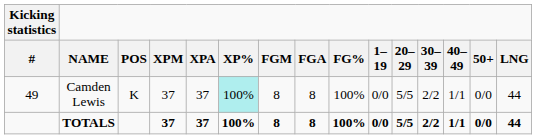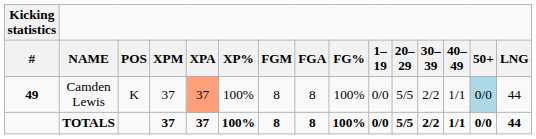(32, 94) normal -> (32, 94) bold
(203, 94) no background -> (203, 94) lightsalmon background
(238, 94) paleturquoise background -> (238, 94) no background
(483, 94) no background -> (483, 94) lightblue background
